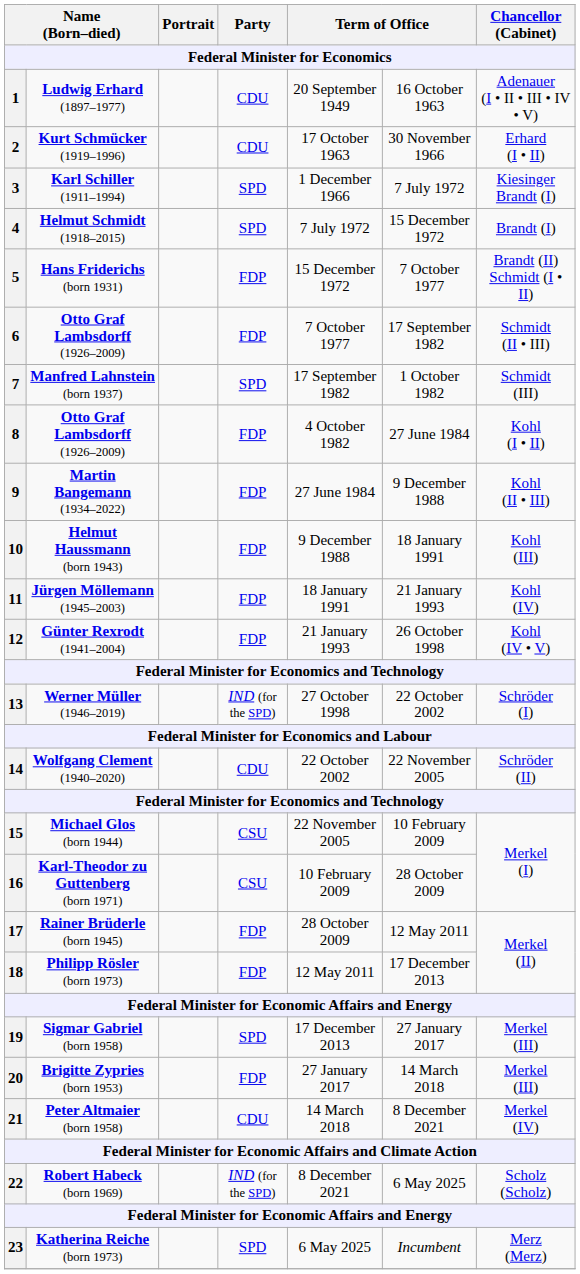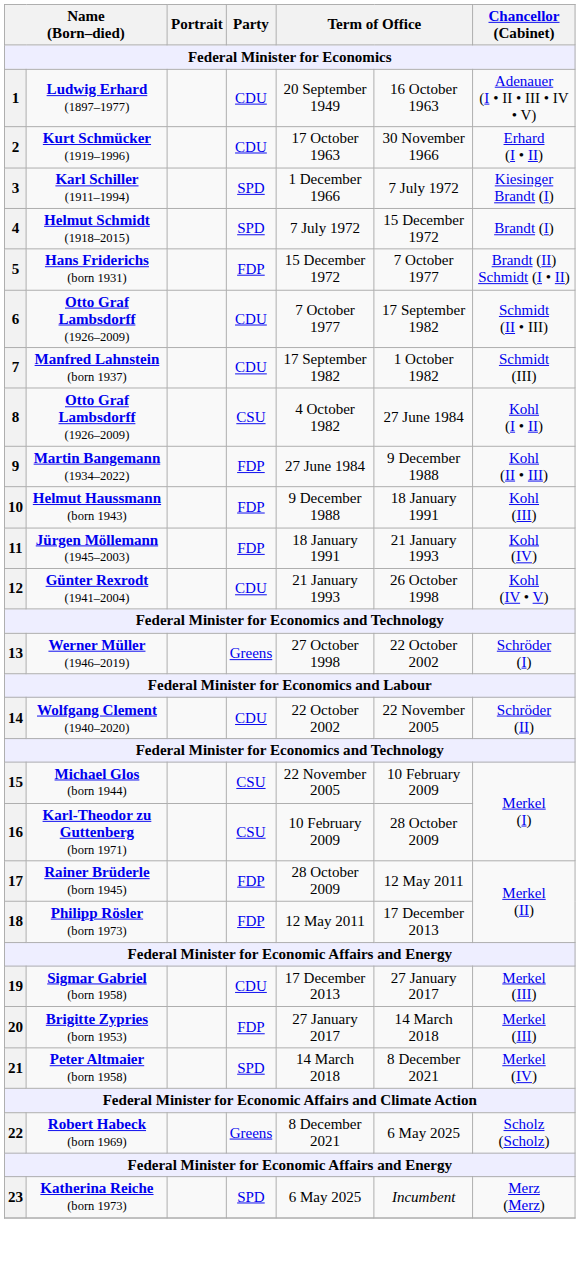(253, 335) FDP -> (251, 318) CDU
(253, 384) SPD -> (251, 367) CDU
(253, 434) FDP -> (251, 417) CSU
(253, 639) FDP -> (251, 588) CDU
(253, 704) IND (for the SPD) -> (251, 653) Greens
(253, 1037) SPD -> (251, 986) CDU
(253, 1118) CDU -> (251, 1068) SPD
(253, 1183) IND (for the SPD) -> (251, 1132) Greens
